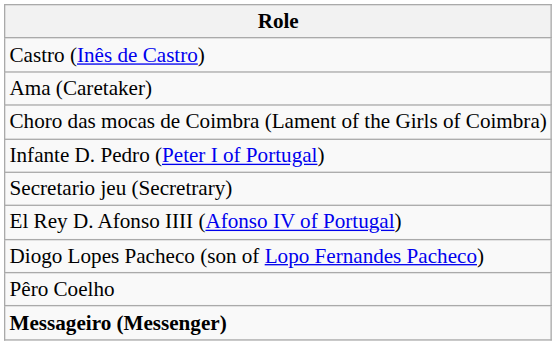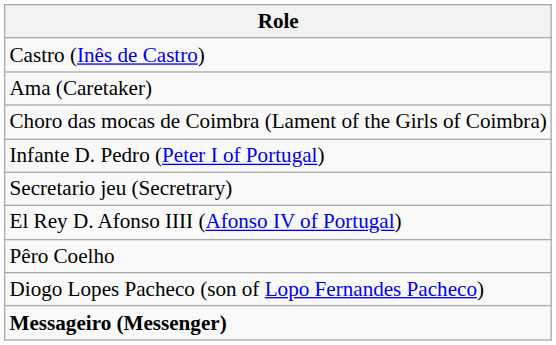(247, 255) Diogo Lopes Pacheco (son of Lopo Fernandes Pacheco) -> (62, 255) Pêro Coelho
(62, 289) Pêro Coelho -> (247, 289) Diogo Lopes Pacheco (son of Lopo Fernandes Pacheco)
